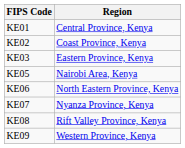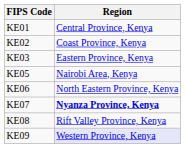(105, 105) normal -> (108, 105) bold
(106, 136) no background -> (106, 136) lavender background
